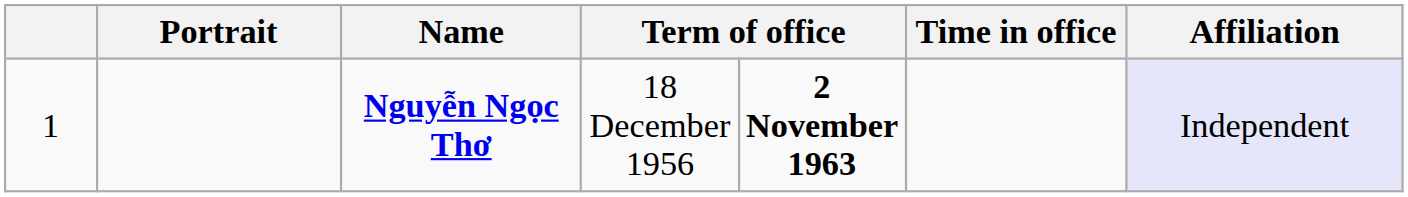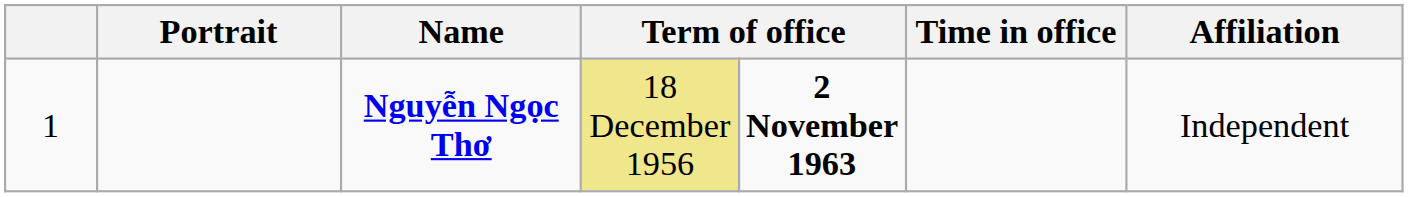(660, 124) no background -> (660, 124) khaki background
(1265, 124) lavender background -> (1265, 124) no background
